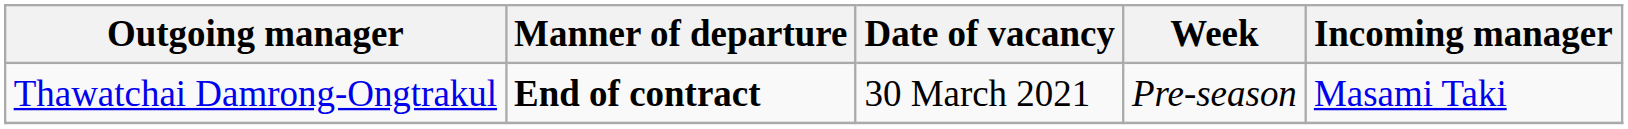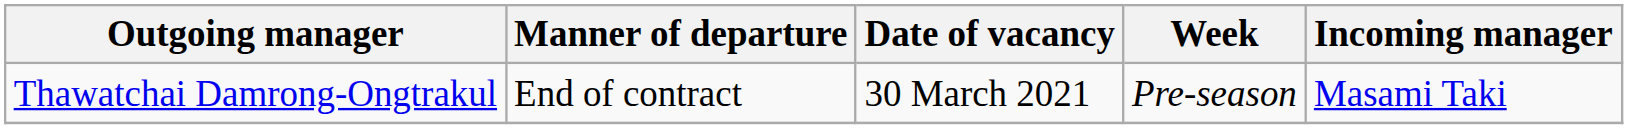(637, 92) bold -> (628, 92) normal
